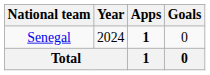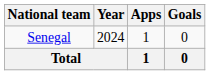(146, 37) bold -> (146, 37) normal
